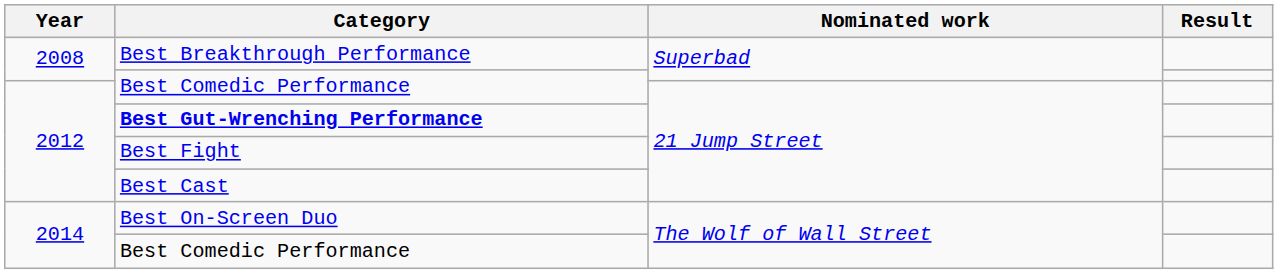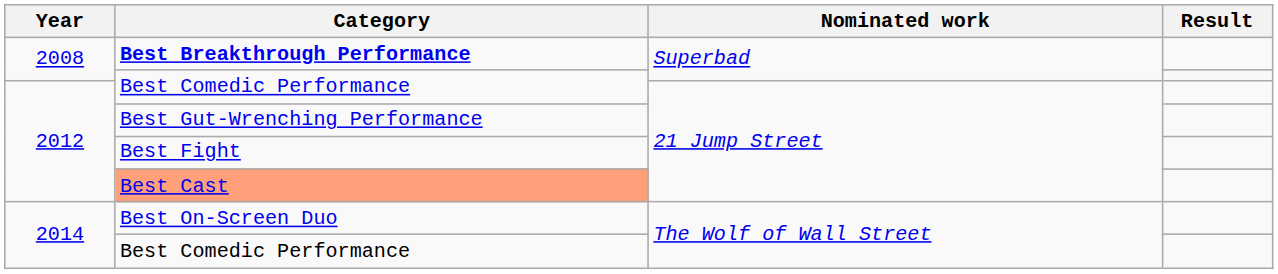(295, 54) normal -> (295, 54) bold
(301, 120) bold -> (301, 120) normal
(174, 185) no background -> (174, 185) lightsalmon background
